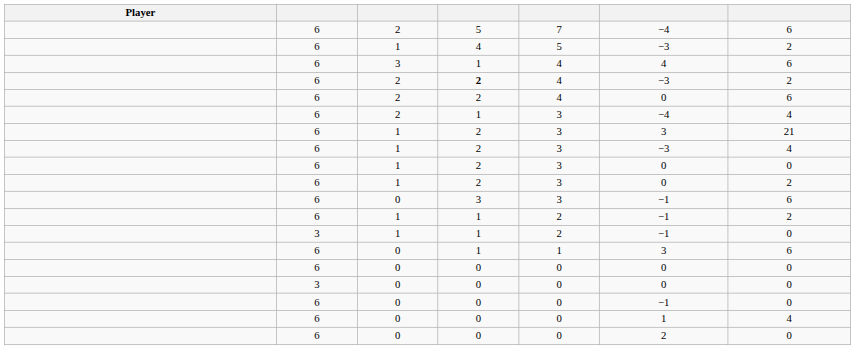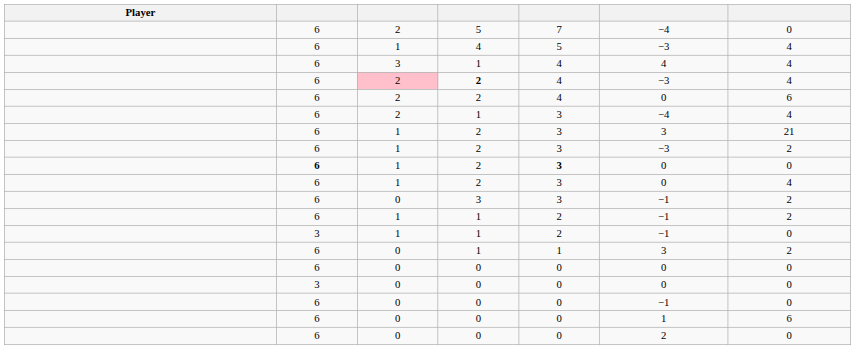(789, 30) 6 -> (789, 30) 0
(789, 47) 2 -> (789, 47) 4
(789, 64) 6 -> (789, 64) 4
(398, 81) no background -> (398, 81) pink background
(789, 81) 2 -> (789, 81) 4
(789, 149) 4 -> (789, 149) 2
(317, 166) normal -> (317, 166) bold
(559, 166) normal -> (559, 166) bold
(789, 183) 2 -> (789, 183) 4
(789, 200) 6 -> (789, 200) 2
(789, 251) 6 -> (789, 251) 2
(789, 319) 4 -> (789, 319) 6
